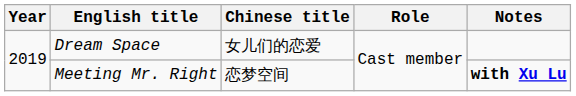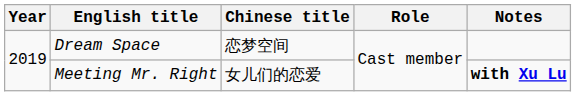(273, 46) 女儿们的恋爱 -> (257, 46) 恋梦空间
(257, 76) 恋梦空间 -> (273, 76) 女儿们的恋爱
